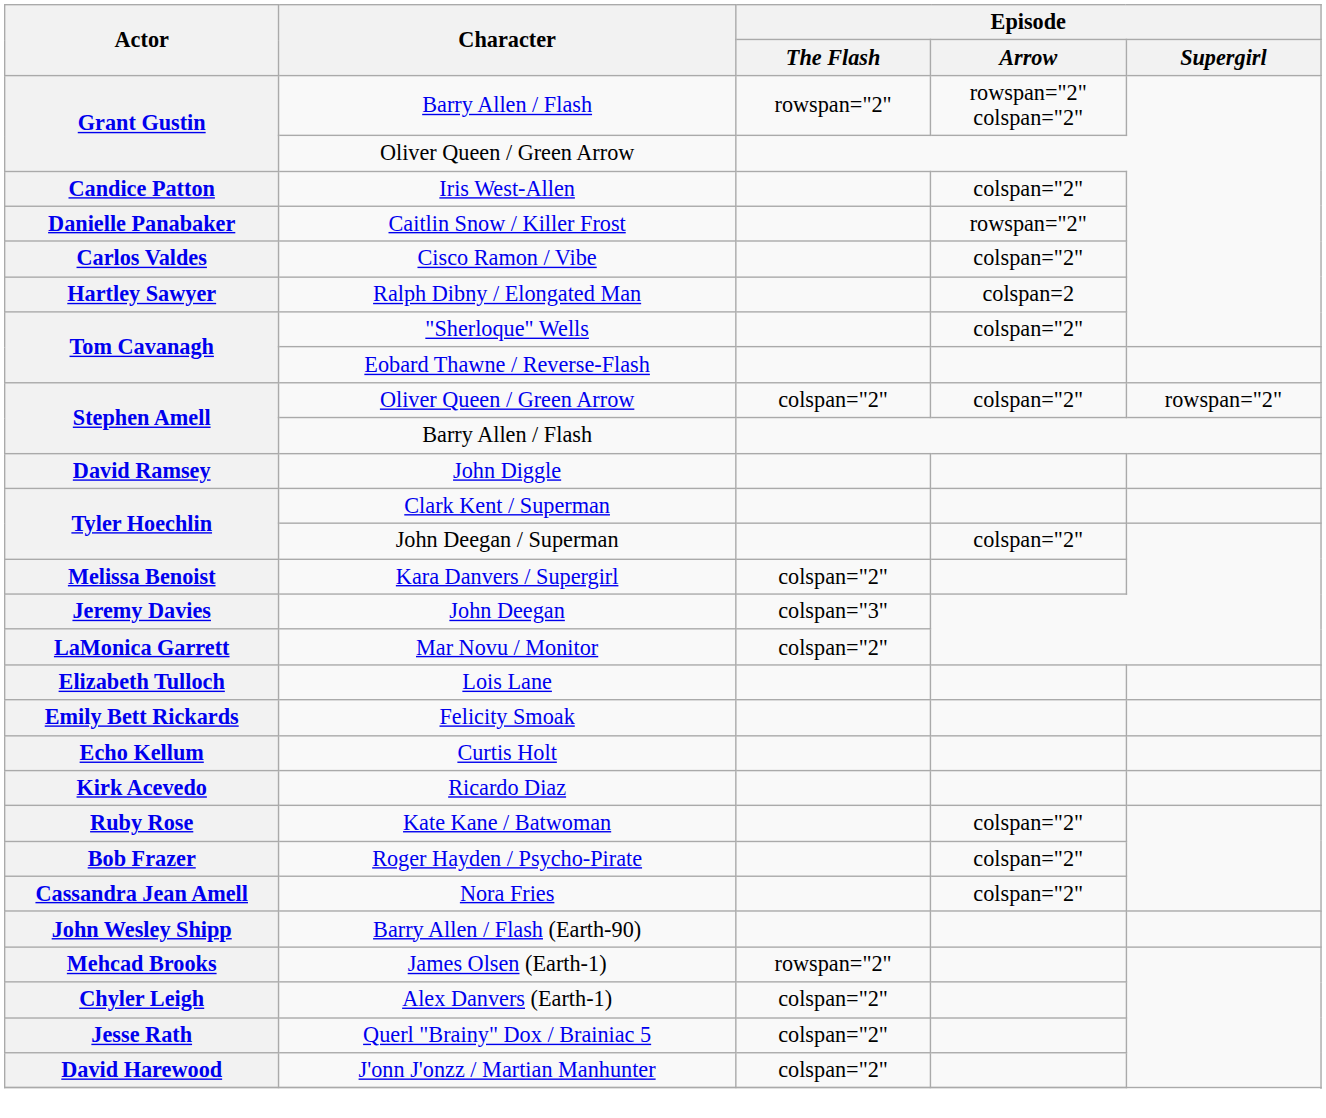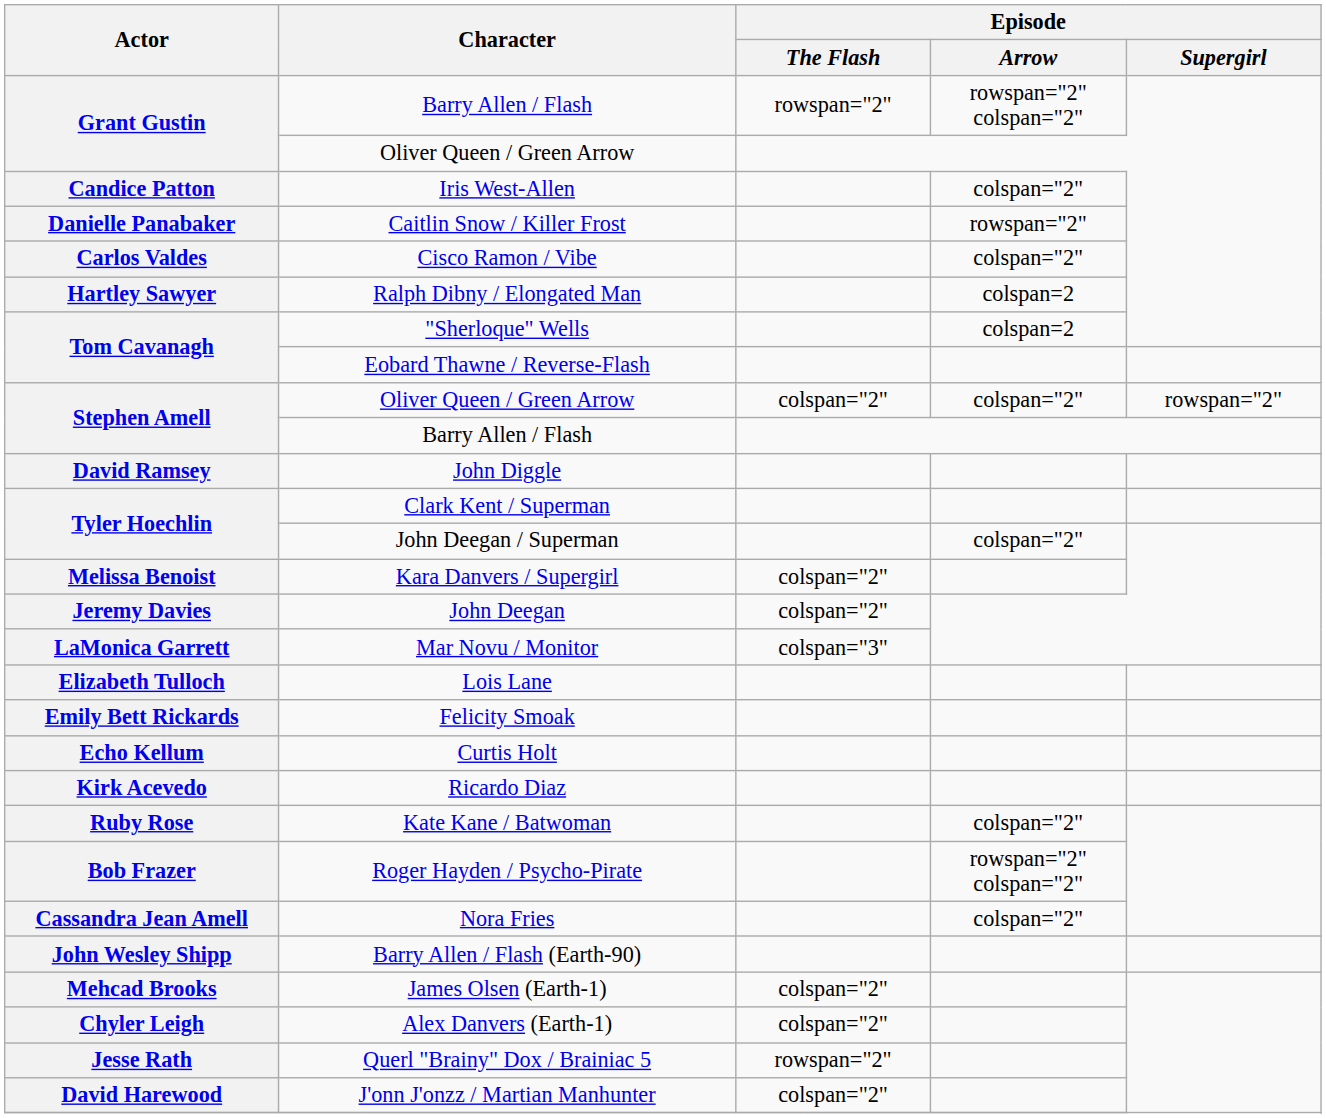(1028, 329) colspan="2" -> (1028, 329) colspan=2
(833, 611) colspan="3" -> (833, 611) colspan="2"
(833, 646) colspan="2" -> (833, 646) colspan="3"
(1028, 858) colspan="2" -> (1028, 870) rowspan="2" colspan="2"
(833, 964) rowspan="2" -> (833, 989) colspan="2"
(833, 1034) colspan="2" -> (833, 1059) rowspan="2"
